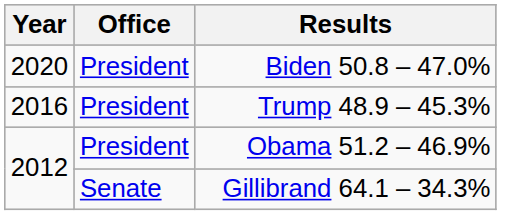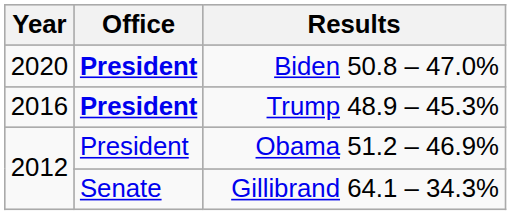(134, 65) normal -> (139, 65) bold
(134, 106) normal -> (139, 106) bold
